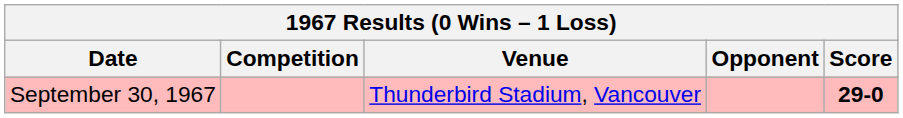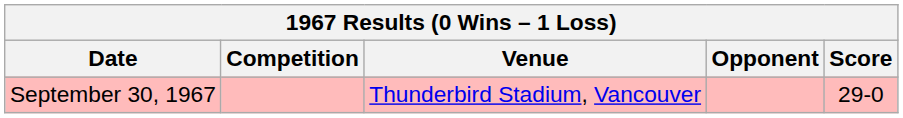(861, 94) bold -> (861, 94) normal
